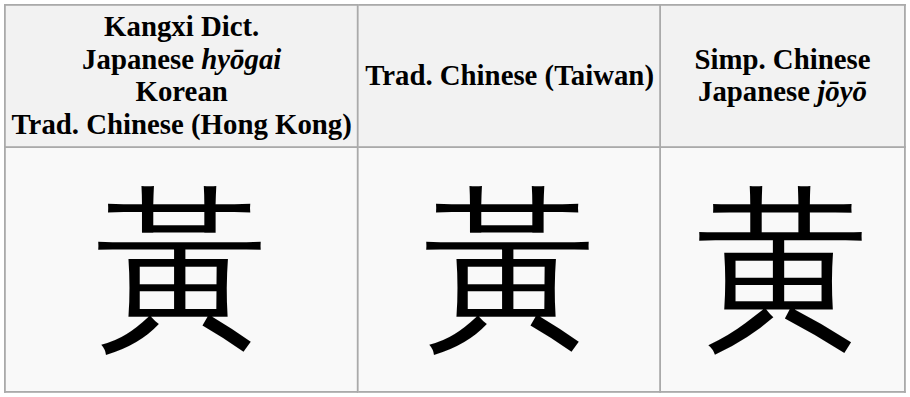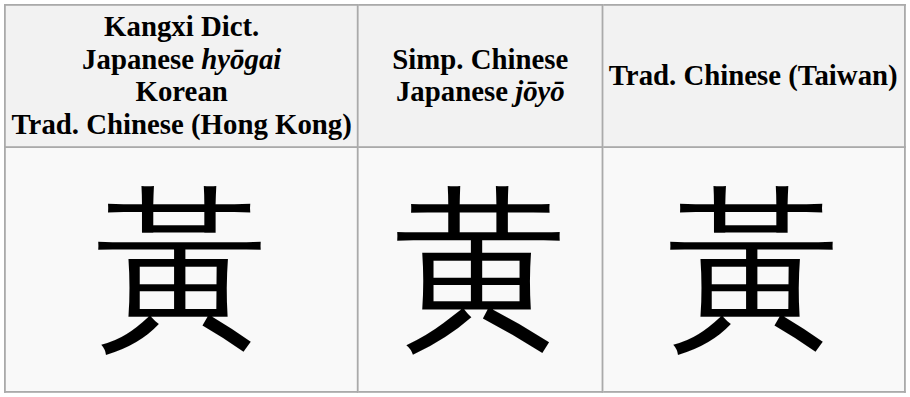columns swapped: (510, 75) <-> (782, 75)
